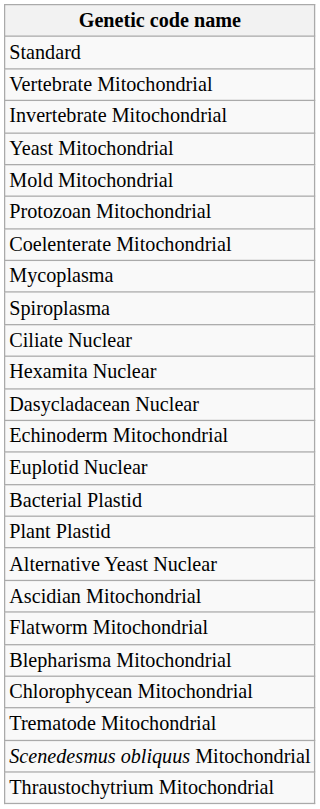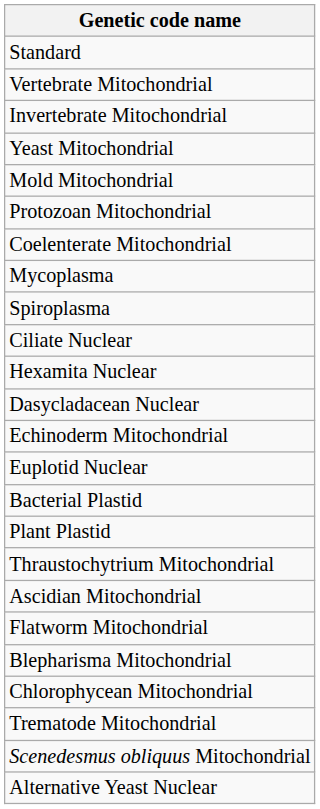(113, 564) Alternative Yeast Nuclear -> (142, 564) Thraustochytrium Mitochondrial
(142, 787) Thraustochytrium Mitochondrial -> (113, 787) Alternative Yeast Nuclear
